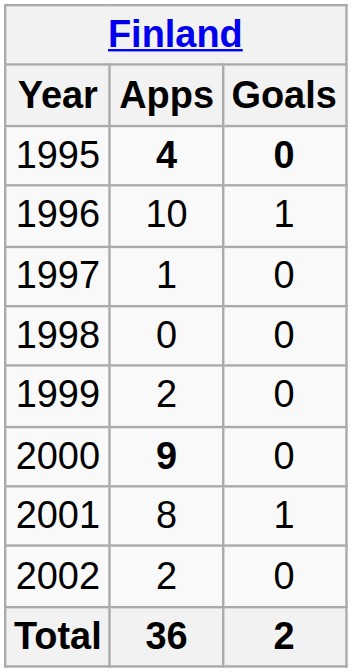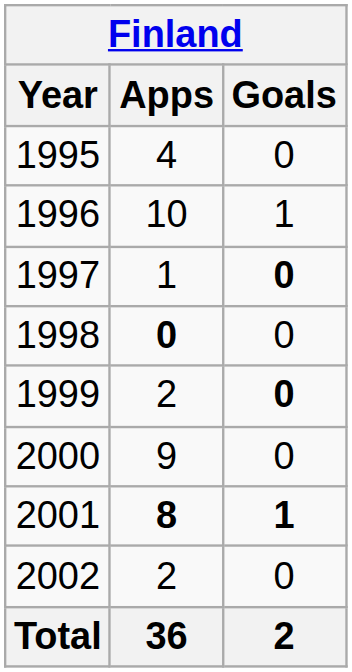(167, 154) bold -> (167, 154) normal
(284, 154) bold -> (284, 154) normal
(284, 275) normal -> (284, 275) bold
(167, 335) normal -> (167, 335) bold
(284, 395) normal -> (284, 395) bold
(167, 455) bold -> (167, 455) normal
(167, 515) normal -> (167, 515) bold
(284, 515) normal -> (284, 515) bold
